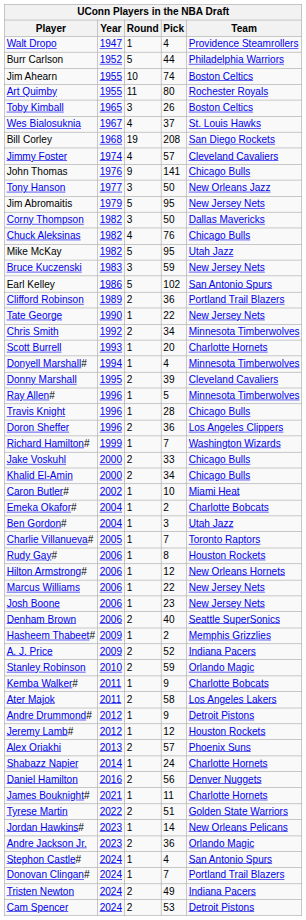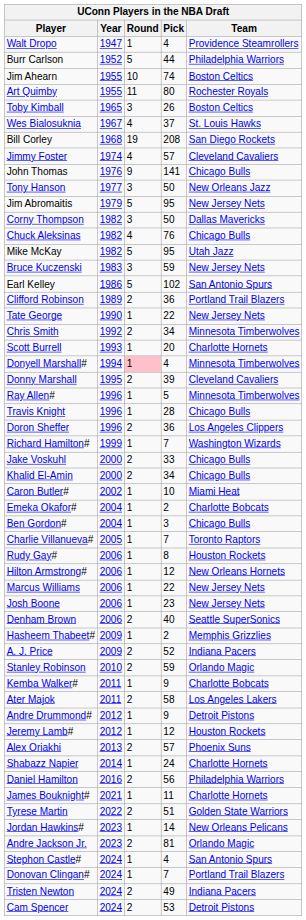(130, 364) no background -> (130, 364) pink background
(211, 524) Utah Jazz -> (219, 524) Chicago Bulls
(225, 779) Denver Nuggets -> (236, 779) Philadelphia Warriors
(169, 843) 36 -> (169, 843) 81
